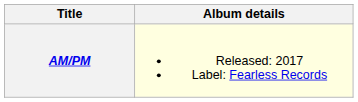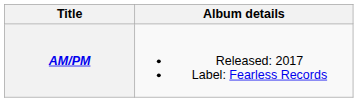(244, 68) lightyellow background -> (244, 68) no background
